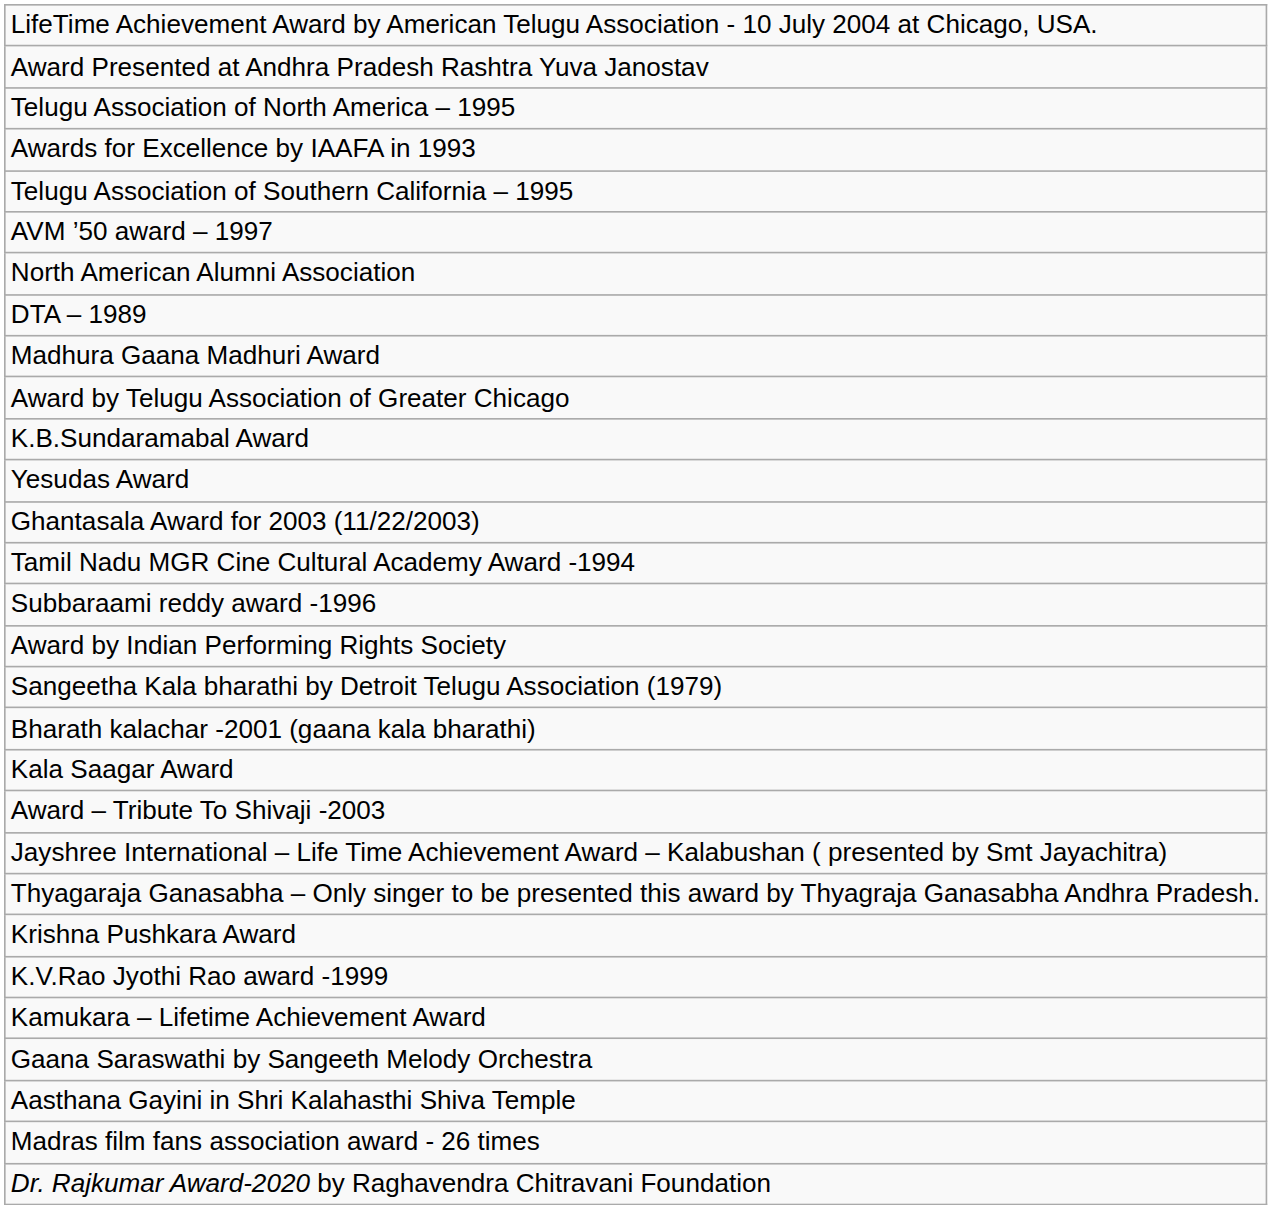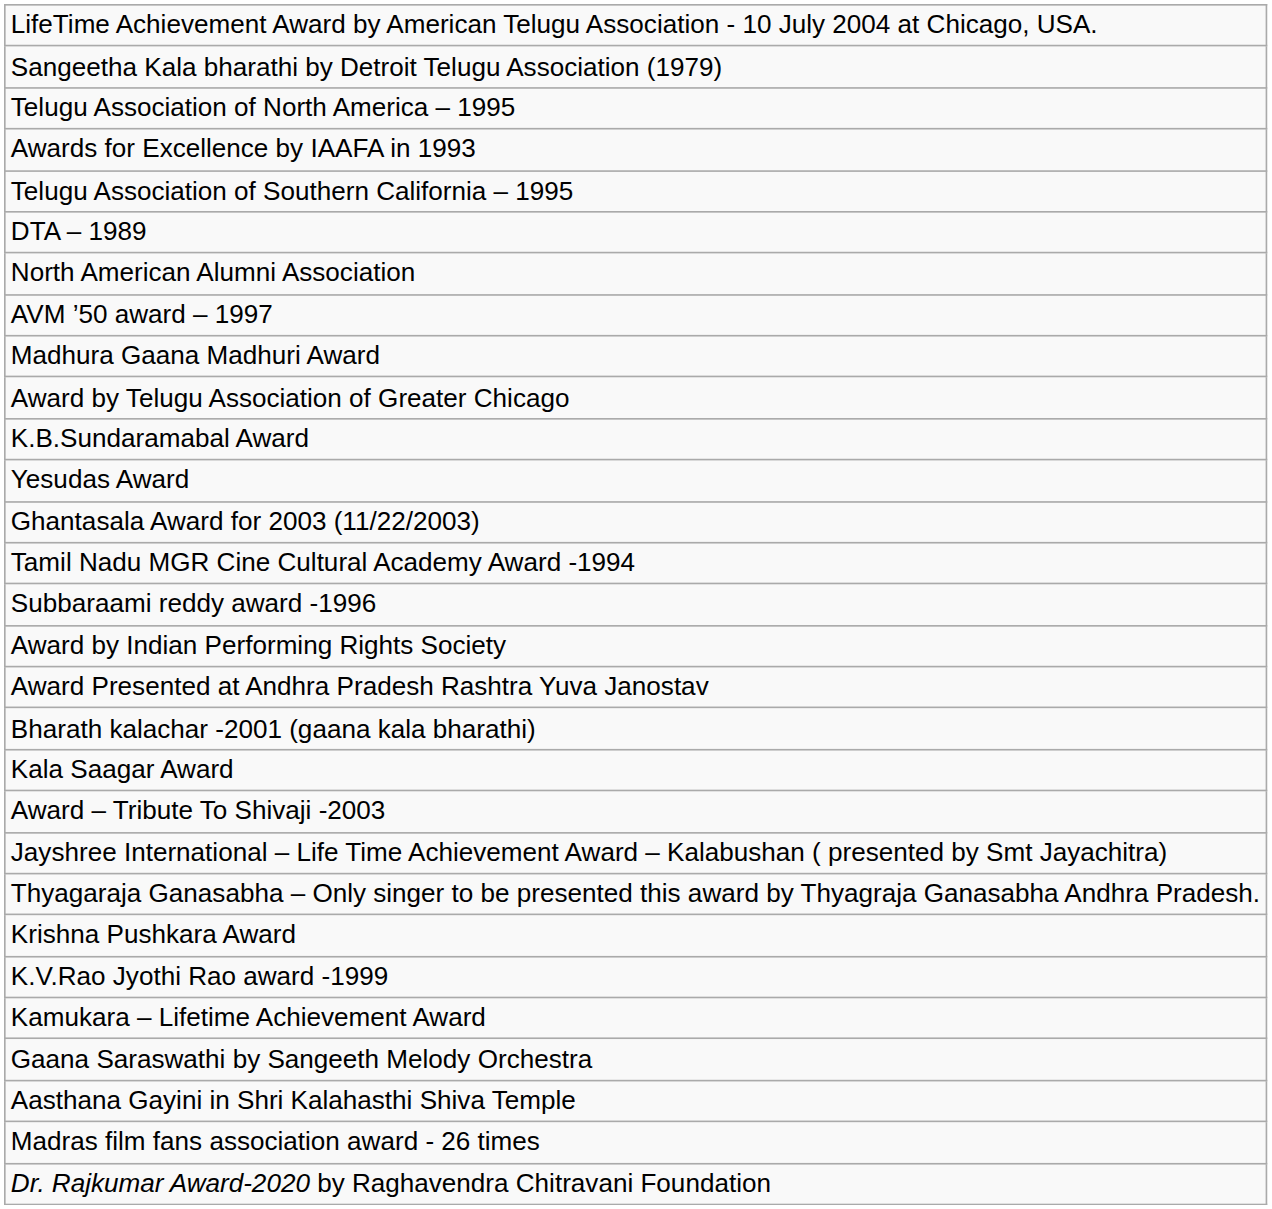(360, 66) Award Presented at Andhra Pradesh Rashtra Yuva Janostav -> (367, 66) Sangeetha Kala bharathi by Detroit Telugu Association (1979)
(142, 231) AVM ’50 award – 1997 -> (79, 231) DTA – 1989
(79, 314) DTA – 1989 -> (142, 314) AVM ’50 award – 1997
(367, 686) Sangeetha Kala bharathi by Detroit Telugu Association (1979) -> (360, 686) Award Presented at Andhra Pradesh Rashtra Yuva Janostav
